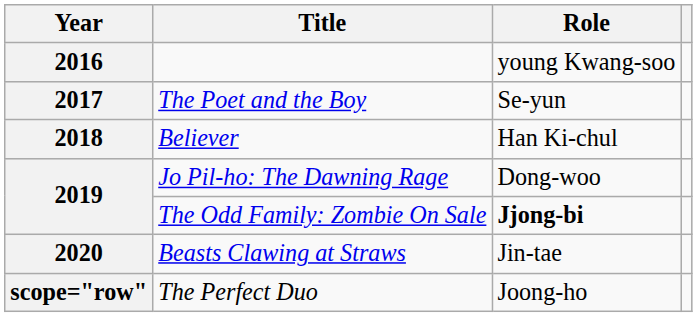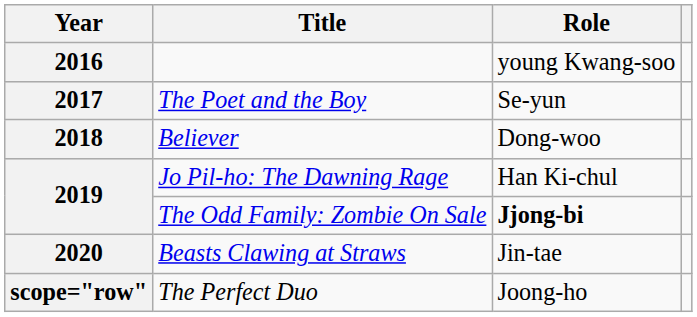(558, 138) Han Ki-chul -> (549, 138) Dong-woo
(549, 176) Dong-woo -> (558, 176) Han Ki-chul
